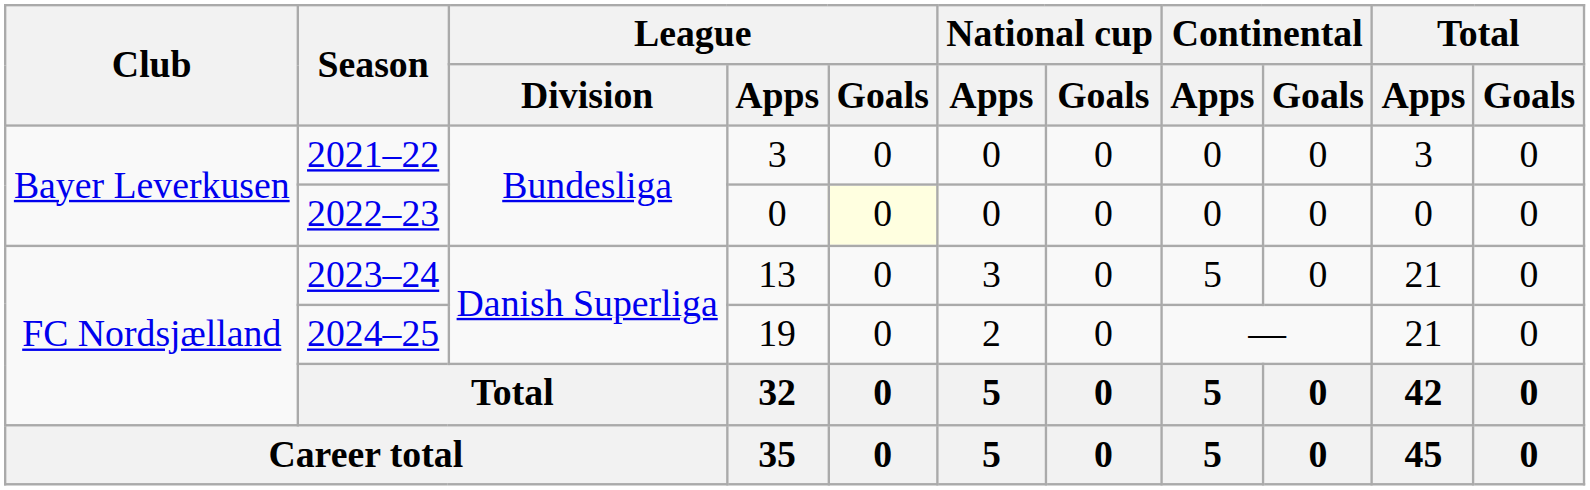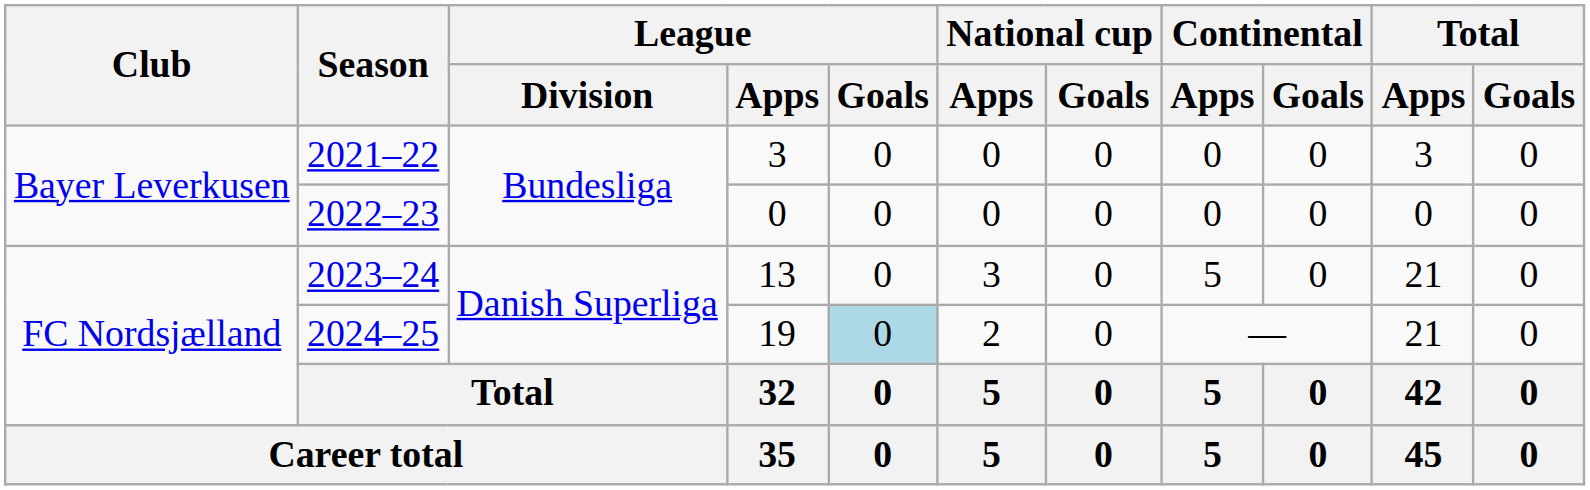(883, 214) lightyellow background -> (883, 214) no background
(883, 333) no background -> (883, 333) lightblue background
